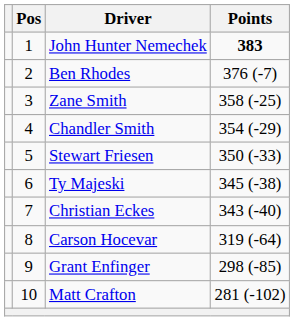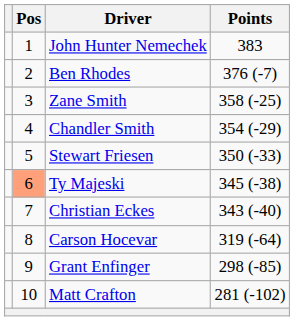(250, 46) bold -> (250, 46) normal
(29, 183) no background -> (29, 183) lightsalmon background
